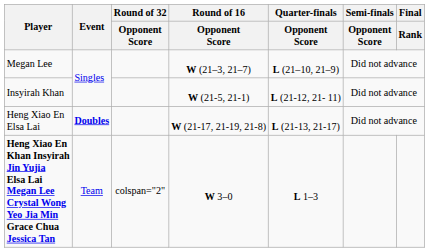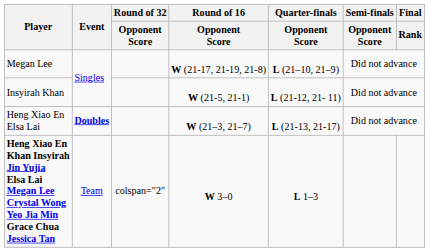(219, 70) W (21–3, 21–7) -> (219, 70) W (21-17, 21-19, 21-8)
(219, 127) W (21-17, 21-19, 21-8) -> (219, 127) W (21–3, 21–7)
